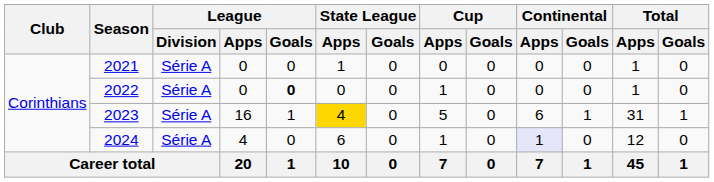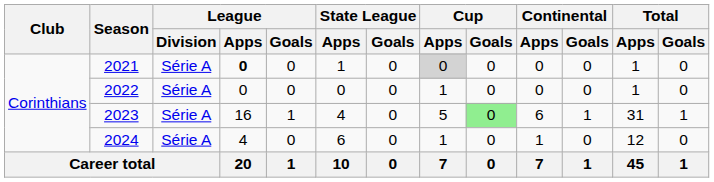(243, 66) normal -> (243, 66) bold
(443, 66) no background -> (443, 66) lightgrey background
(291, 90) bold -> (291, 90) normal
(341, 115) gold background -> (341, 115) no background
(491, 115) no background -> (491, 115) lightgreen background
(539, 139) lavender background -> (539, 139) no background
